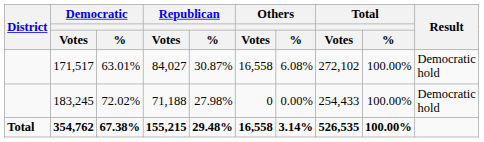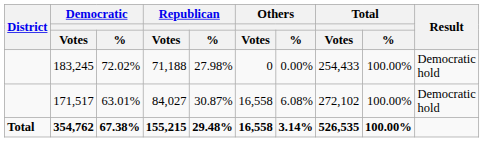rows swapped: (73, 100) <-> (73, 66)
